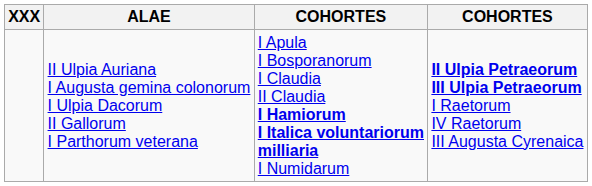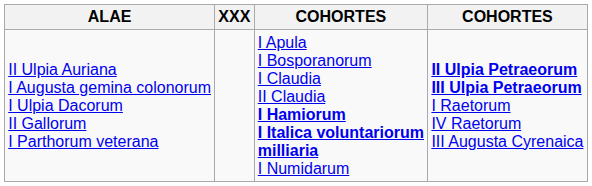columns swapped: (149, 17) <-> (24, 17)
